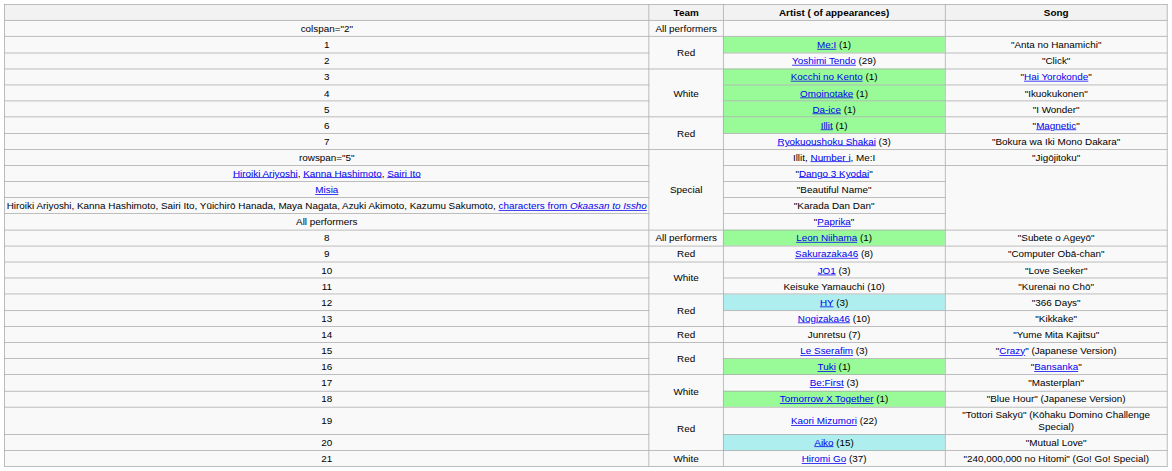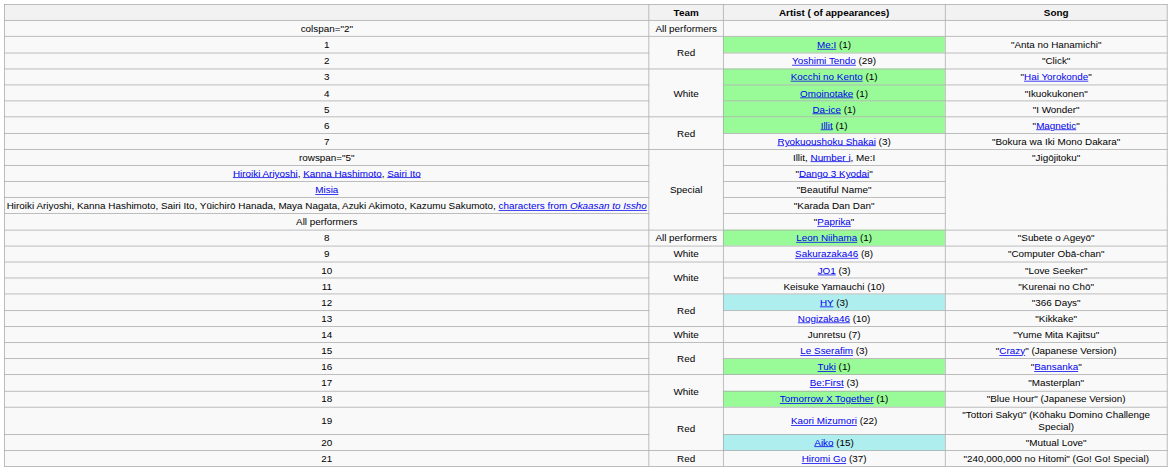(686, 254) Red -> (686, 254) White
(686, 334) Red -> (686, 334) White
(686, 459) White -> (686, 459) Red
